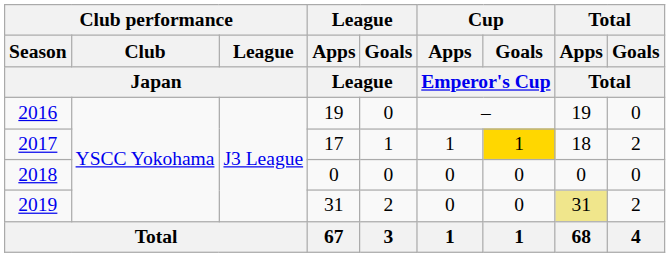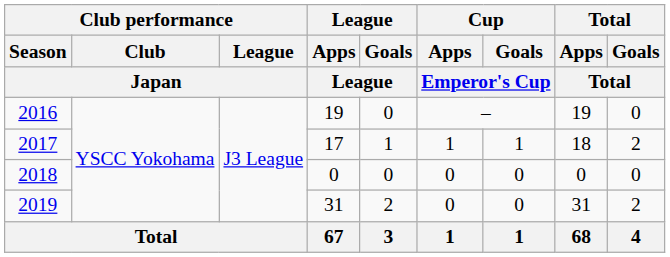(519, 143) gold background -> (519, 143) no background
(581, 205) khaki background -> (581, 205) no background
